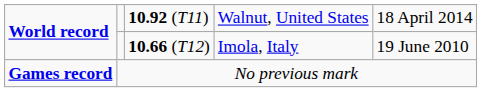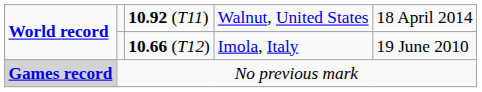(60, 73) no background -> (60, 73) lightgrey background
